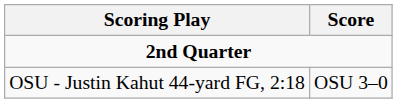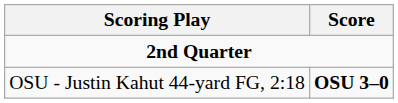(351, 82) normal -> (351, 82) bold
